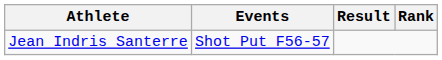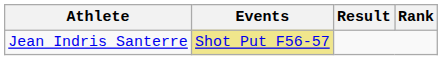(262, 42) no background -> (262, 42) khaki background
